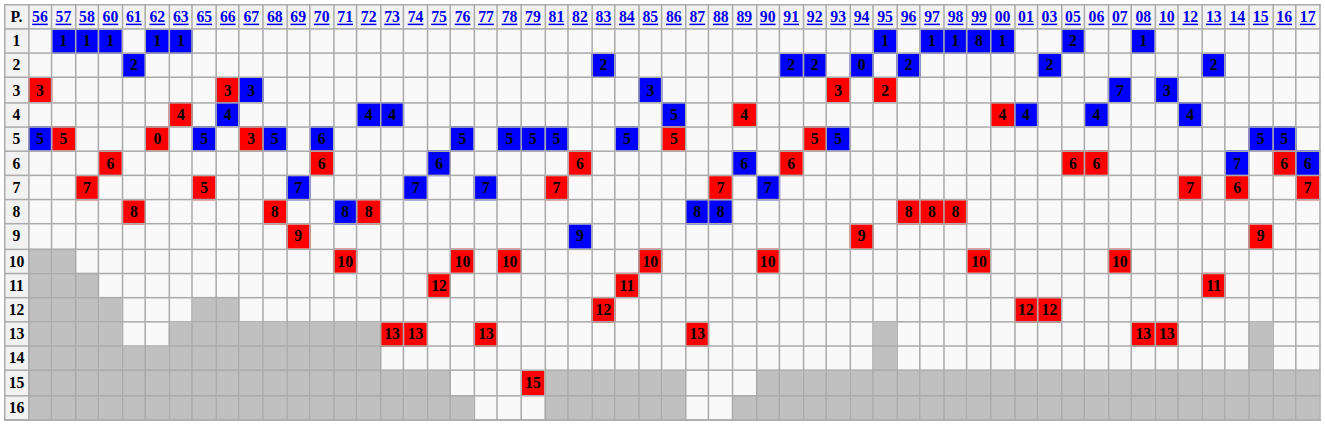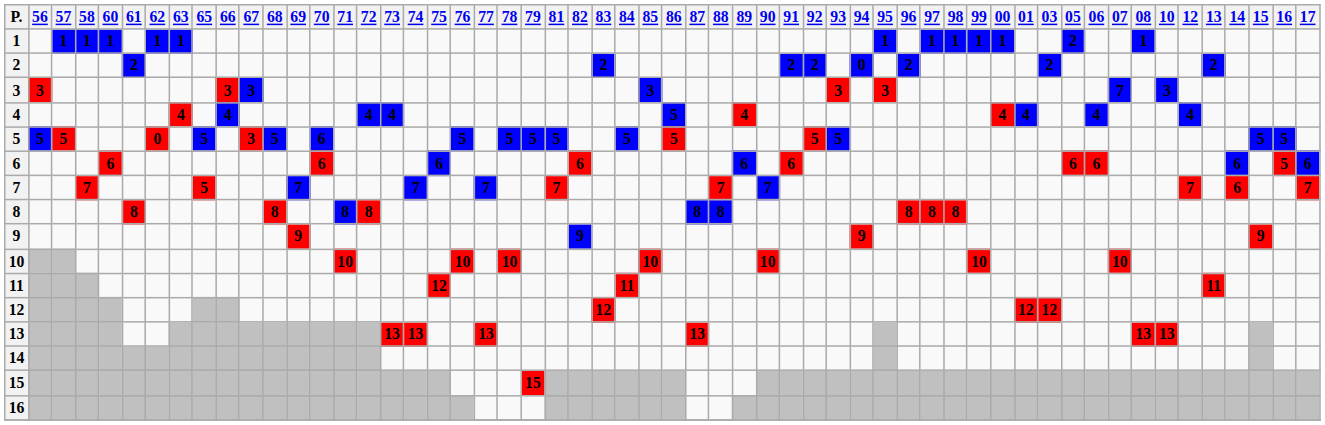(979, 42) 8 -> (979, 42) 1
(885, 91) 2 -> (885, 91) 3
(1237, 164) 7 -> (1237, 164) 6
(1284, 164) 6 -> (1284, 164) 5
